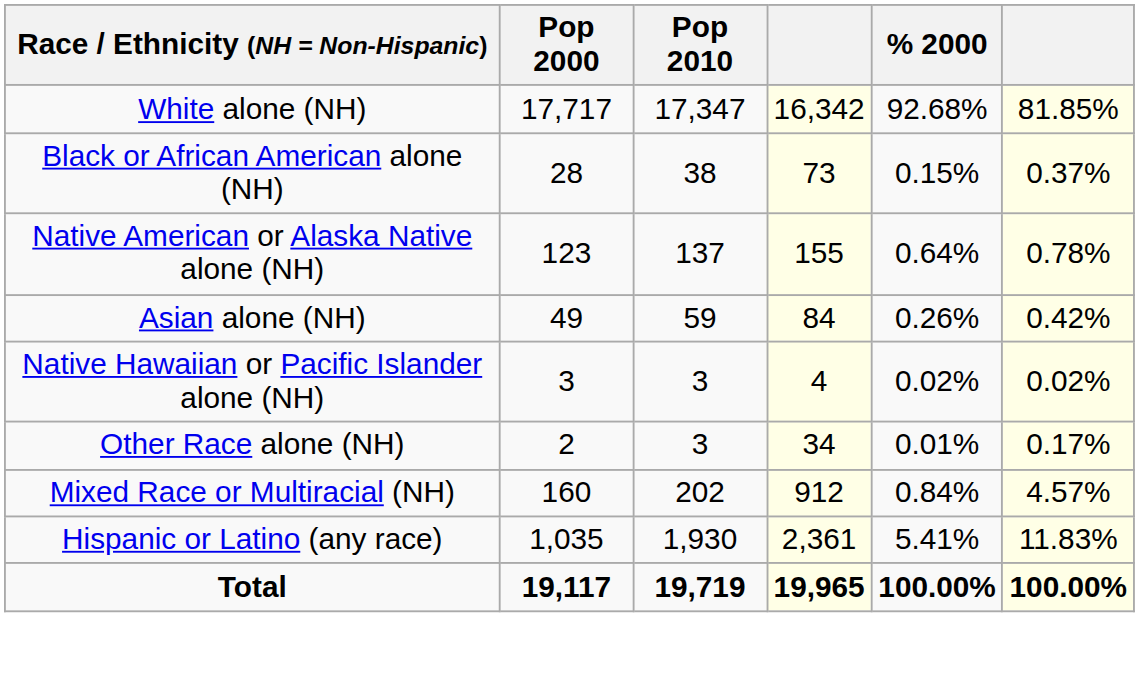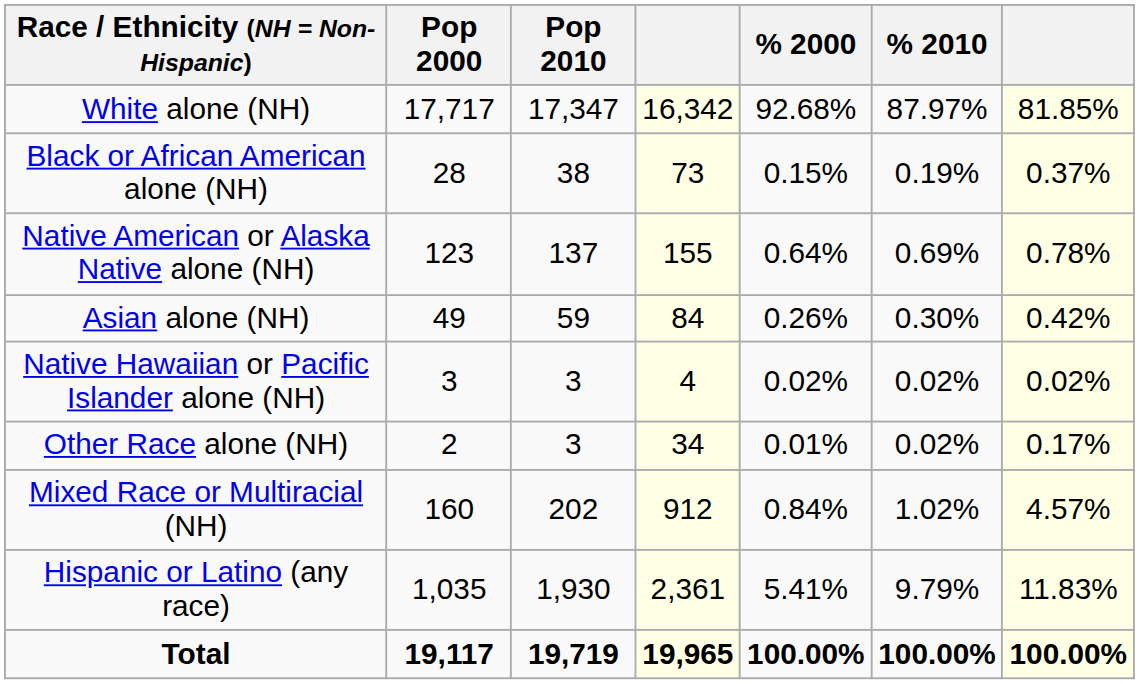+ column: (937, 44)
